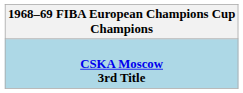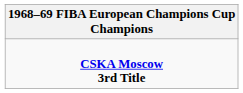(122, 70) lightblue background -> (122, 70) no background
